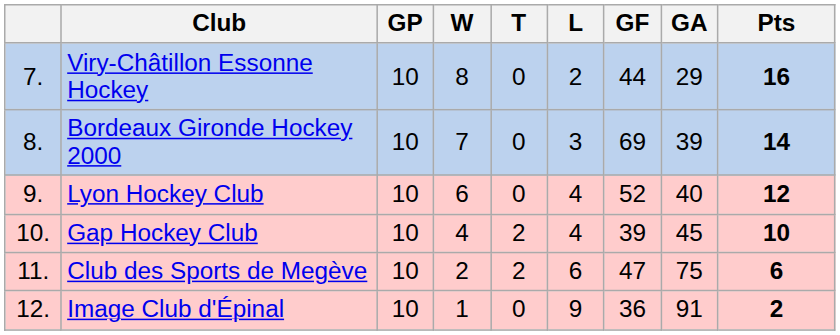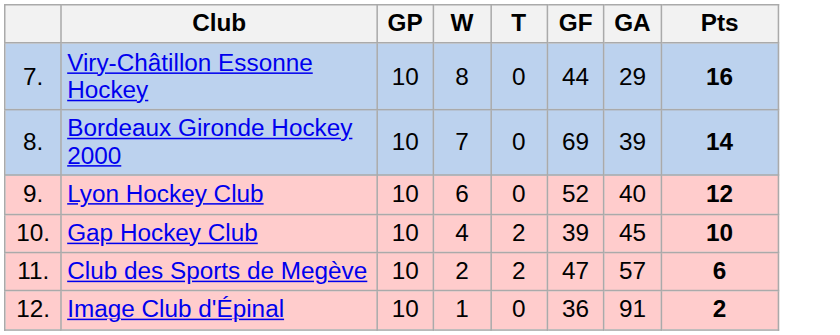- column: (576, 23)
(689, 271) 75 -> (632, 271) 57
